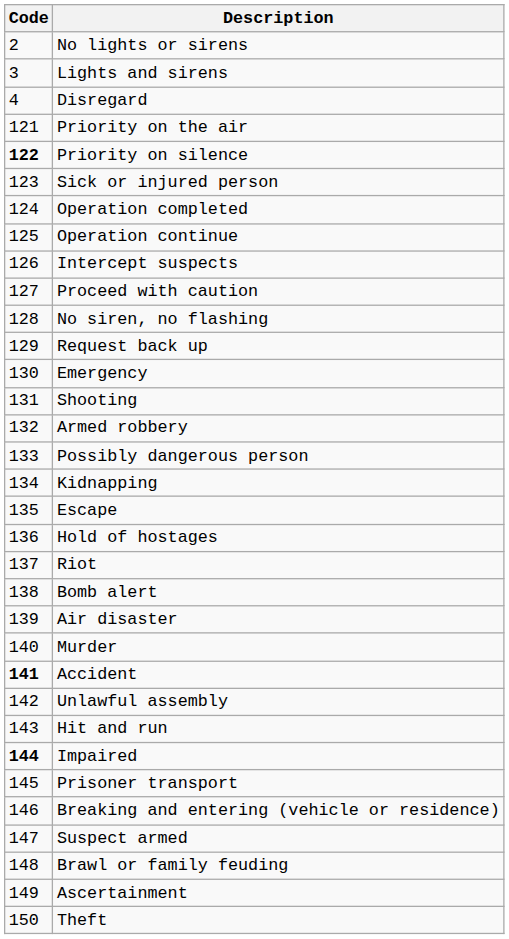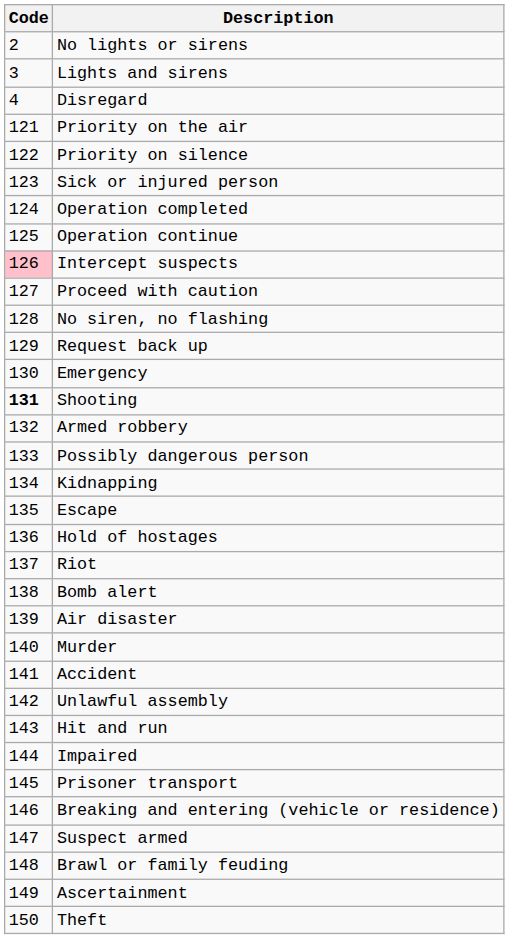(24, 155) bold -> (24, 155) normal
(24, 264) no background -> (24, 264) pink background
(24, 401) normal -> (24, 401) bold
(24, 674) bold -> (24, 674) normal
(24, 756) bold -> (24, 756) normal
